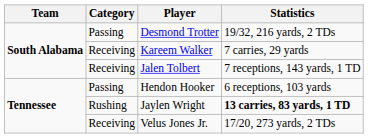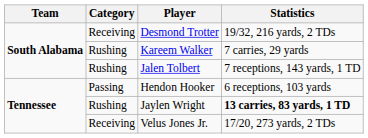(106, 32) Passing -> (112, 32) Receiving
(112, 50) Receiving -> (108, 50) Rushing
(112, 68) Receiving -> (108, 68) Rushing
